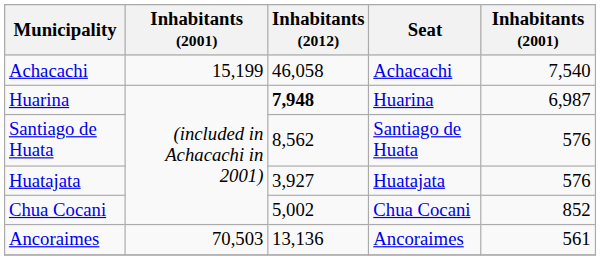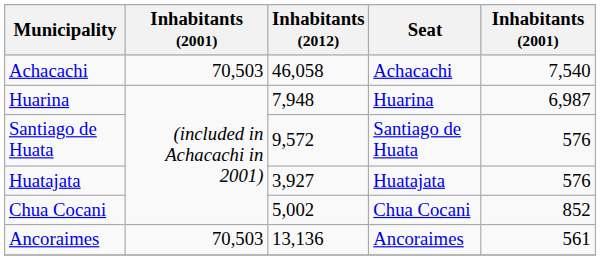(238, 70) 15,199 -> (238, 70) 70,503
(293, 99) bold -> (293, 99) normal
(293, 140) 8,562 -> (293, 140) 9,572
